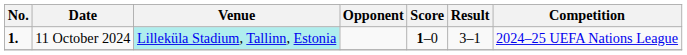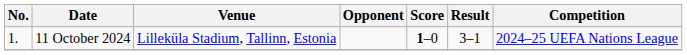(13, 38) bold -> (13, 38) normal
(237, 38) paleturquoise background -> (237, 38) no background
